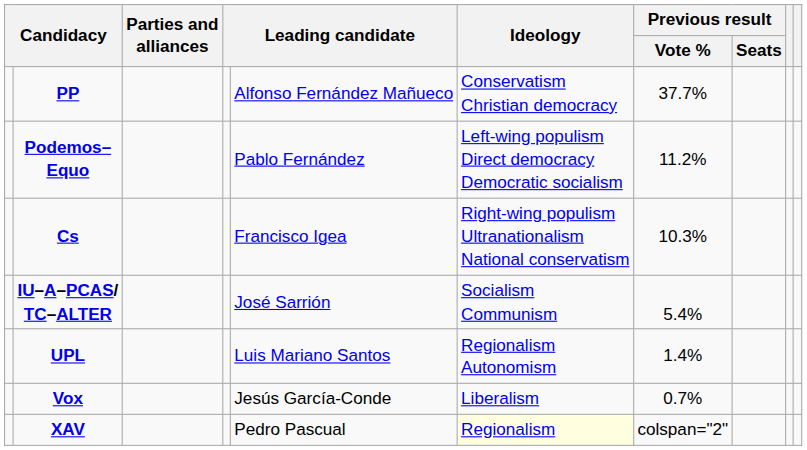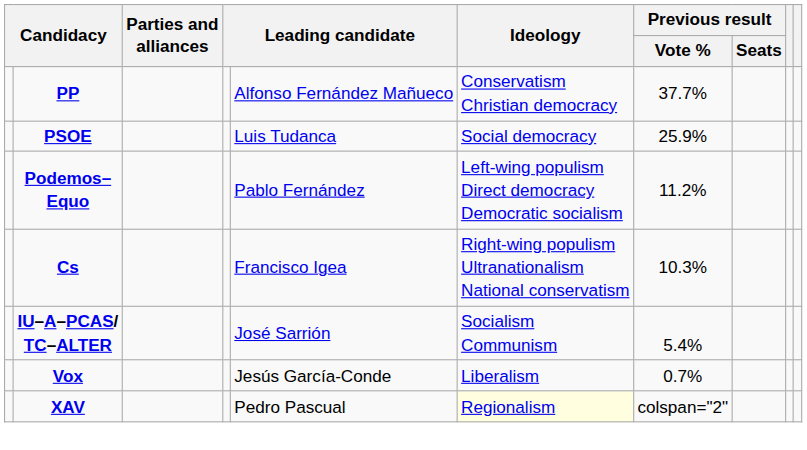+ row: (68, 136)
- row: (68, 356)
